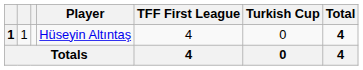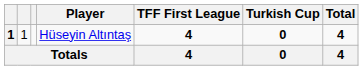(189, 34) normal -> (189, 34) bold
(283, 34) normal -> (283, 34) bold
